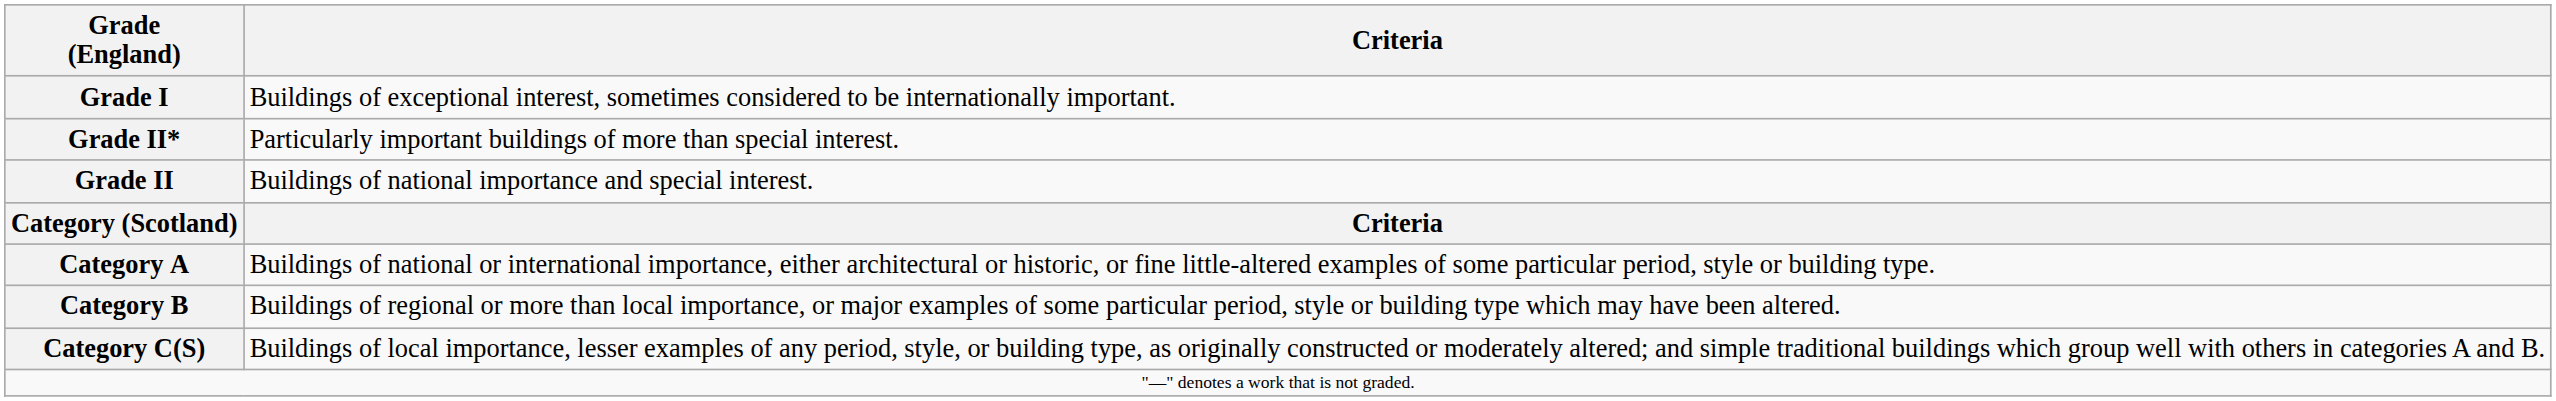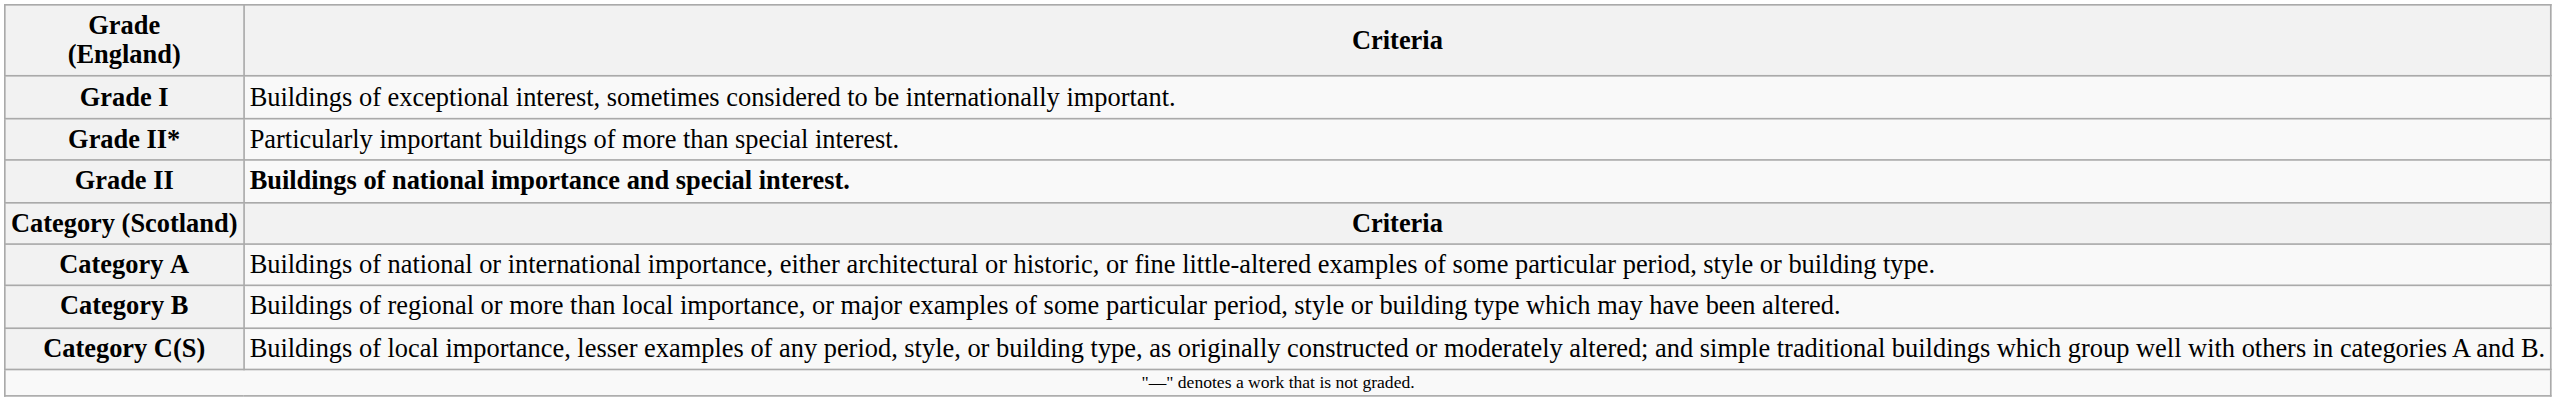(532, 180) normal -> (550, 180) bold
